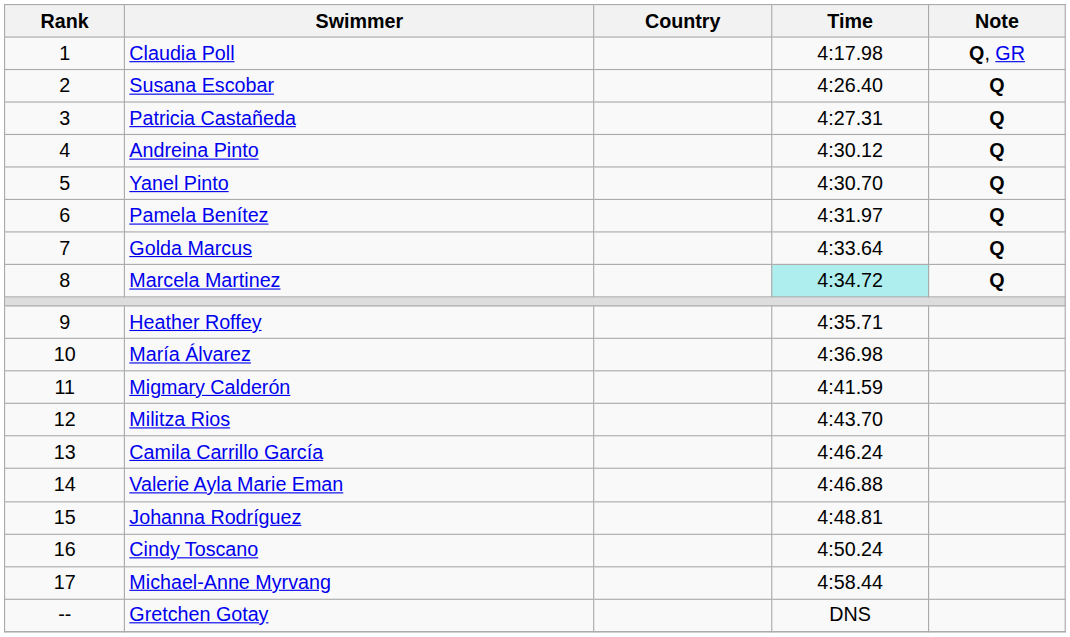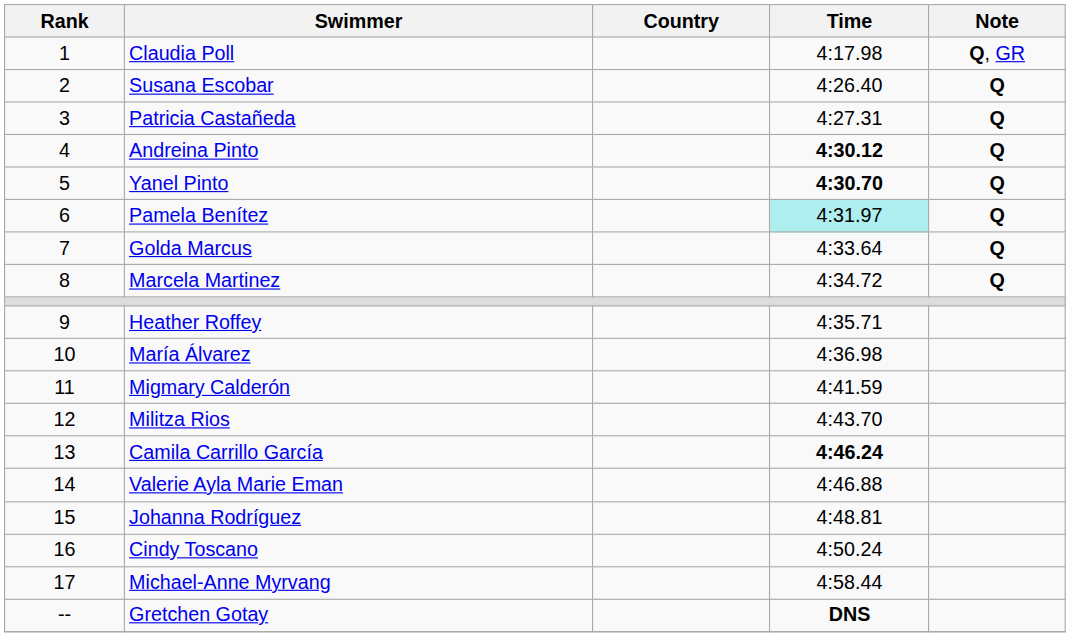(850, 150) normal -> (849, 150) bold
(850, 182) normal -> (849, 182) bold
(850, 215) no background -> (849, 215) paleturquoise background
(850, 280) paleturquoise background -> (849, 280) no background
(850, 452) normal -> (849, 452) bold
(850, 614) normal -> (849, 614) bold
